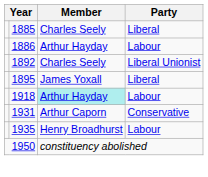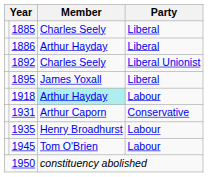(144, 46) Labour -> (143, 46) Liberal
+ row: (23, 146)
